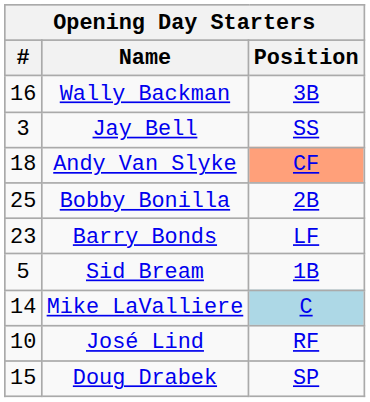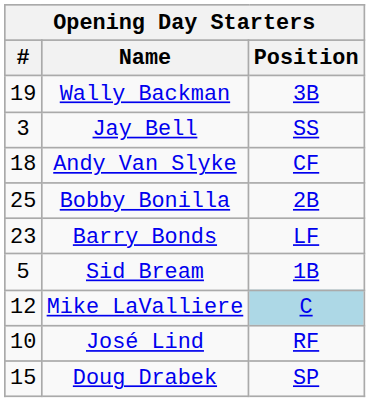(23, 94) 16 -> (23, 94) 19
(306, 165) lightsalmon background -> (306, 165) no background
(23, 307) 14 -> (23, 307) 12
